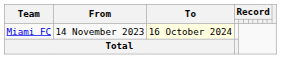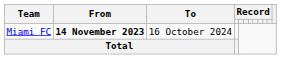(100, 31) normal -> (100, 31) bold
(190, 31) lightyellow background -> (190, 31) no background
